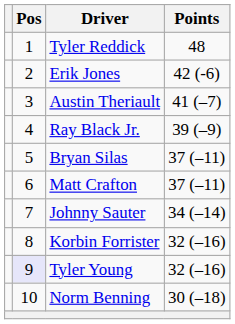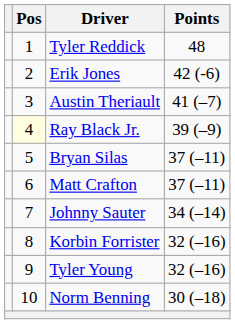(29, 129) no background -> (29, 129) lightyellow background
(29, 268) lavender background -> (29, 268) no background
